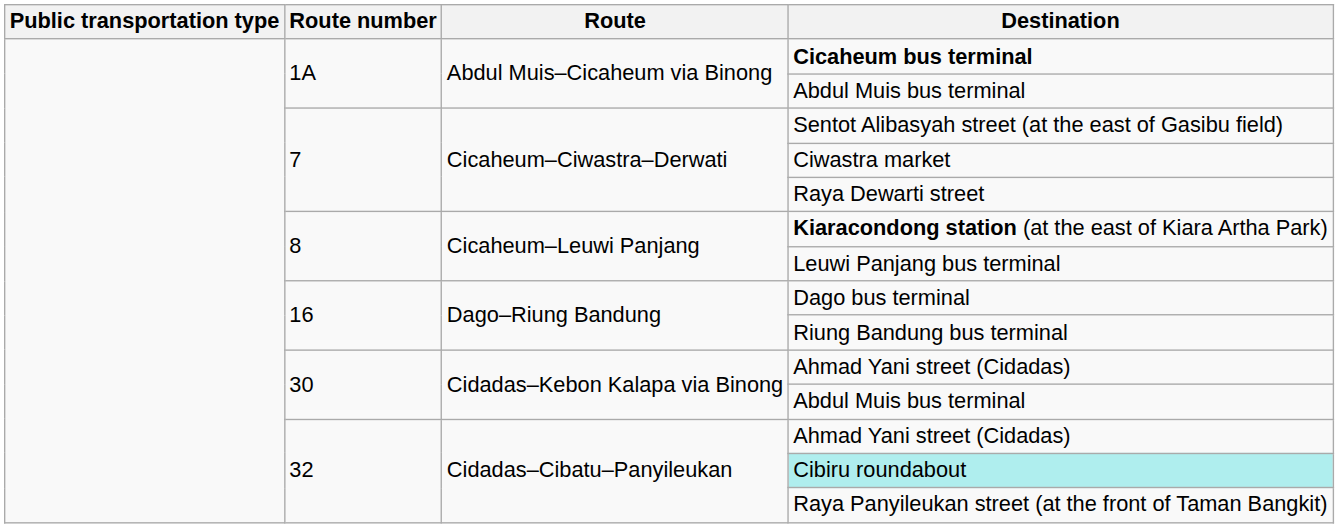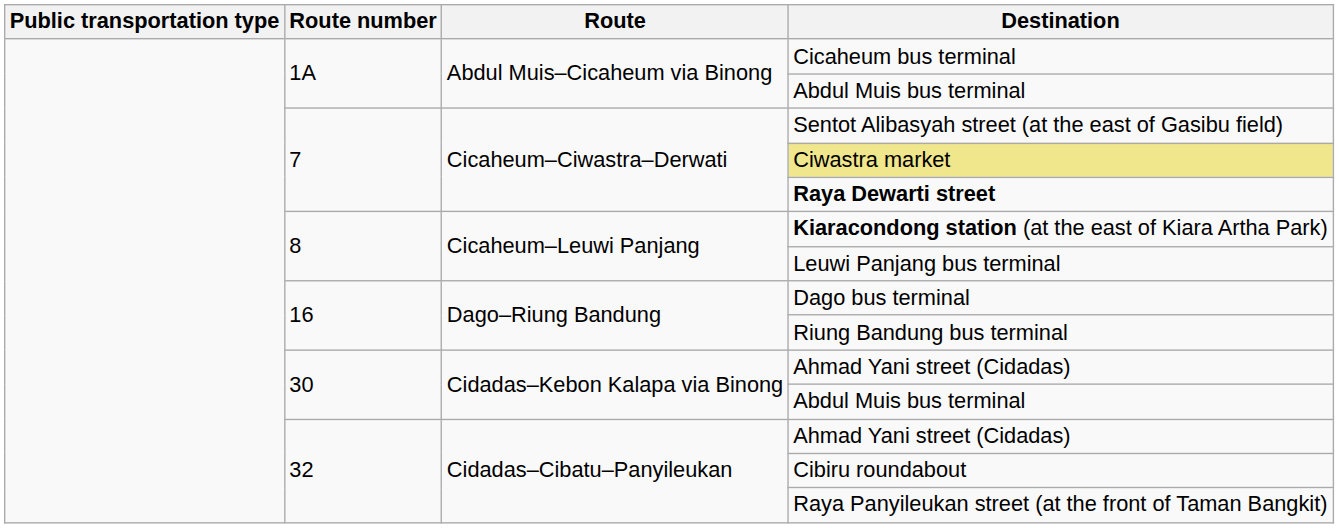(913, 56) bold -> (904, 56) normal
(872, 159) no background -> (872, 159) khaki background
(889, 194) normal -> (894, 194) bold
(880, 470) paleturquoise background -> (880, 470) no background
